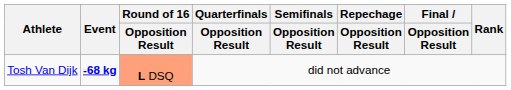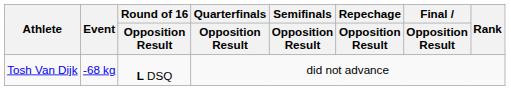(100, 70) bold -> (99, 70) normal
(156, 77) lightsalmon background -> (155, 77) no background
